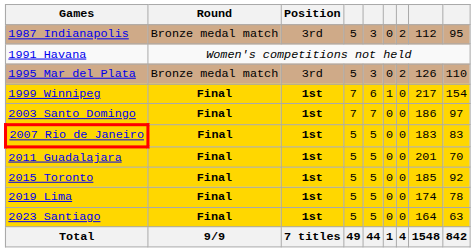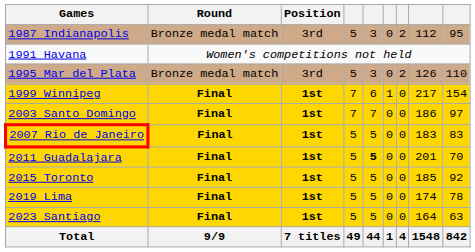(373, 157) normal -> (373, 157) bold
